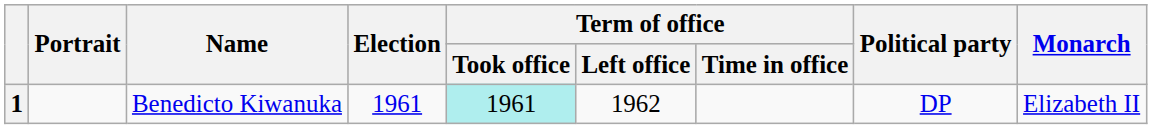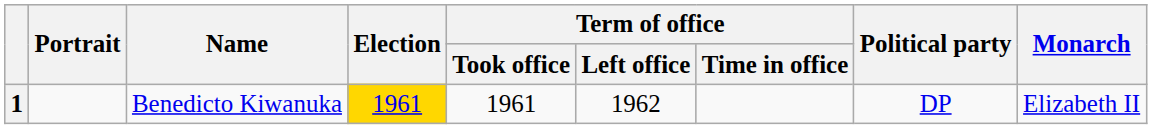(397, 103) no background -> (397, 103) gold background
(511, 103) paleturquoise background -> (511, 103) no background
